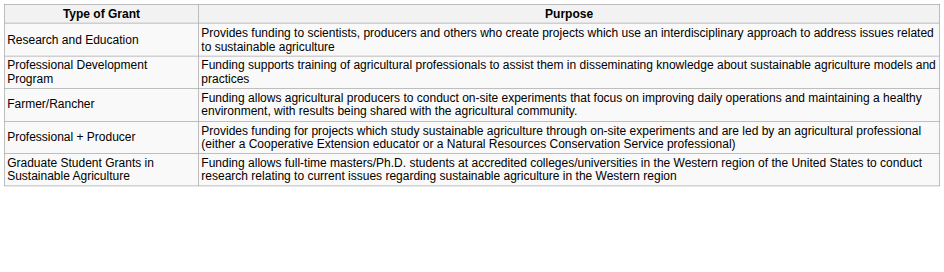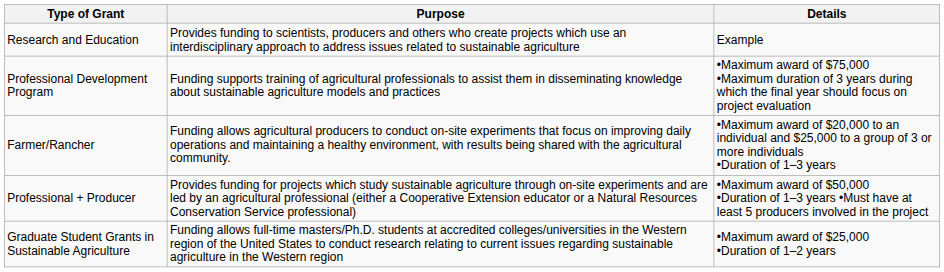+ column: (827, 14)
